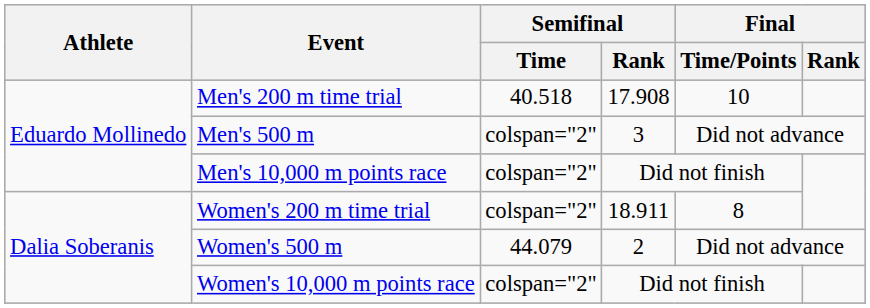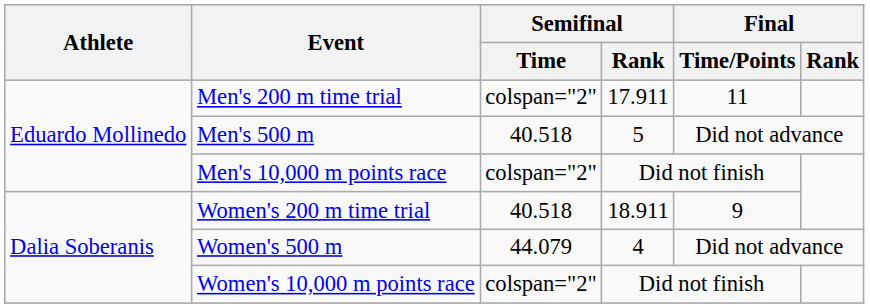(541, 98) 40.518 -> (541, 98) colspan="2"
(639, 98) 17.908 -> (638, 98) 17.911
(738, 98) 10 -> (737, 98) 11
(541, 135) colspan="2" -> (541, 135) 40.518
(639, 135) 3 -> (638, 135) 5
(541, 209) colspan="2" -> (541, 209) 40.518
(738, 209) 8 -> (737, 209) 9
(639, 247) 2 -> (638, 247) 4
